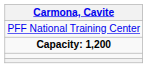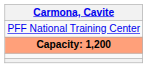(74, 45) no background -> (74, 45) lightsalmon background
